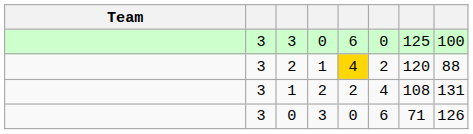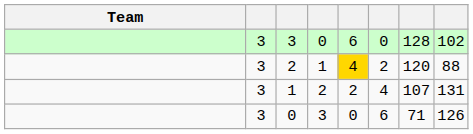(416, 42) 125 -> (416, 42) 128
(451, 42) 100 -> (451, 42) 102
(416, 91) 108 -> (416, 91) 107
